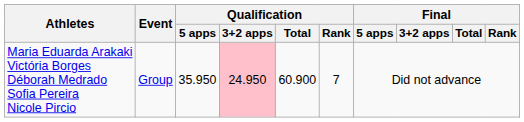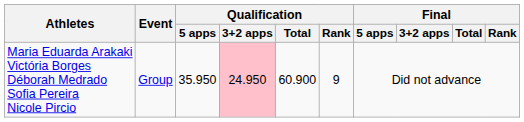(336, 80) 7 -> (336, 80) 9
